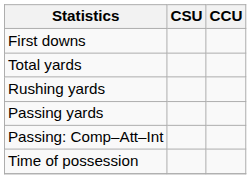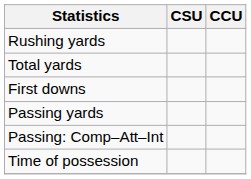rows swapped: (47, 40) <-> (57, 89)
